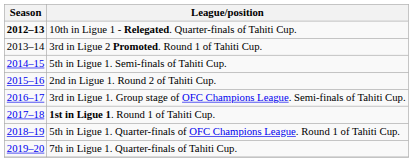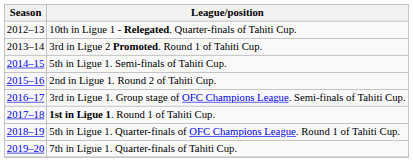(26, 30) bold -> (26, 30) normal
